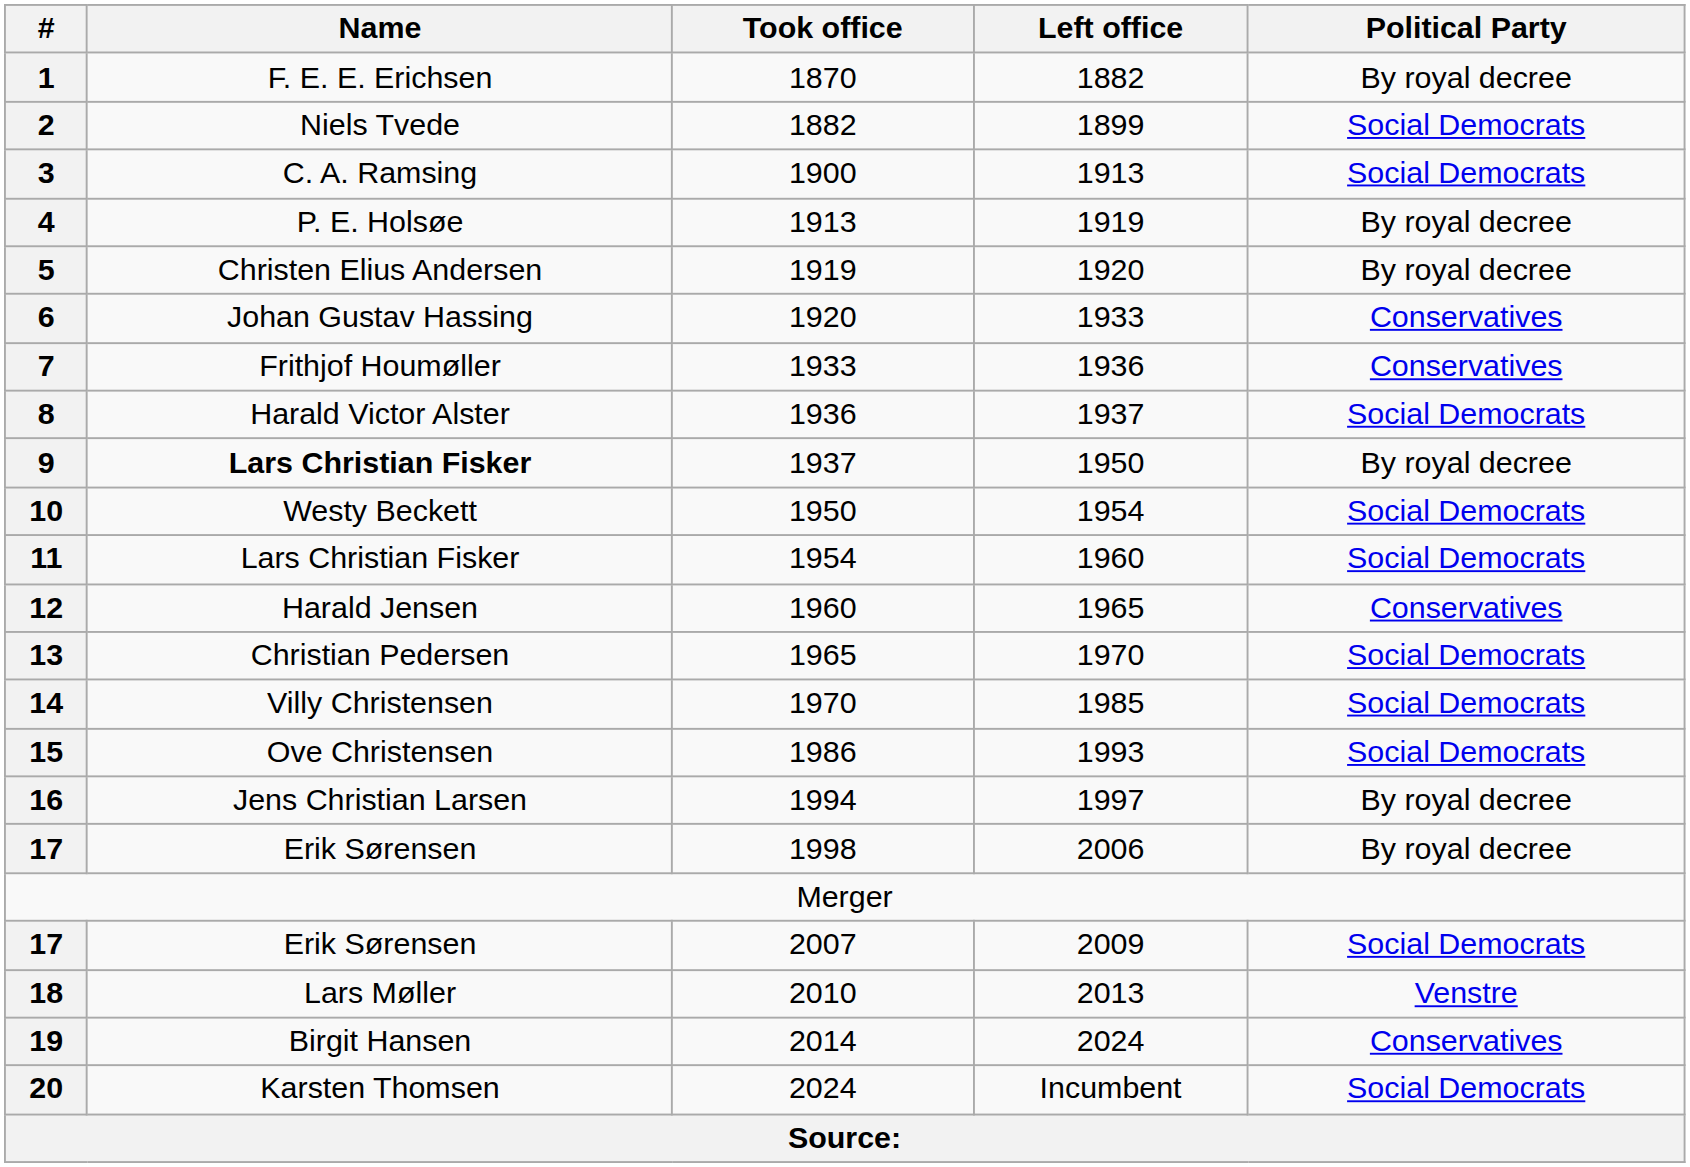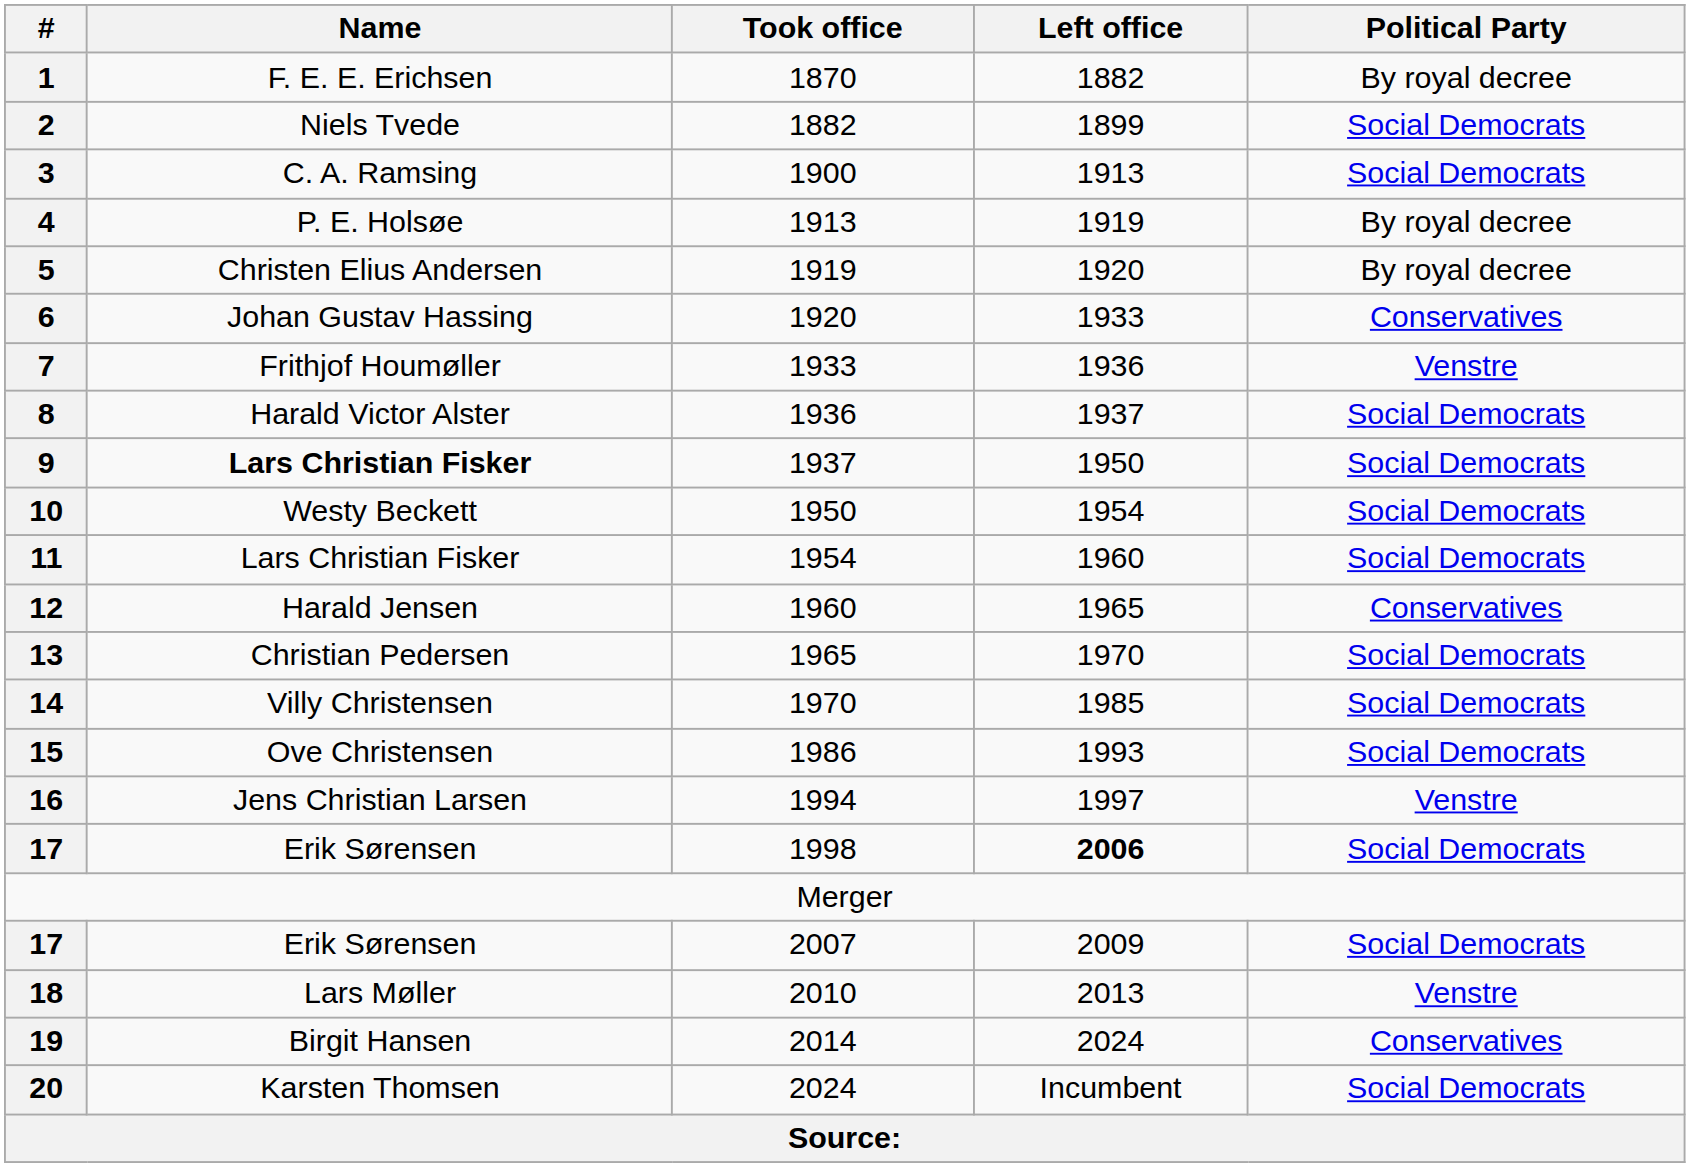(1466, 366) Conservatives -> (1466, 366) Venstre
(1466, 462) By royal decree -> (1466, 462) Social Democrats
(1466, 800) By royal decree -> (1466, 800) Venstre
(1111, 848) normal -> (1111, 848) bold
(1466, 848) By royal decree -> (1466, 848) Social Democrats
